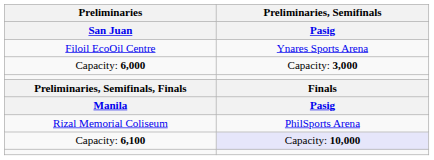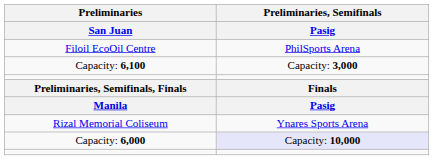(322, 48) Ynares Sports Arena -> (322, 48) PhilSports Arena
(110, 65) Capacity: 6,000 -> (110, 65) Capacity: 6,100
(322, 123) PhilSports Arena -> (322, 123) Ynares Sports Arena
(110, 140) Capacity: 6,100 -> (110, 140) Capacity: 6,000
